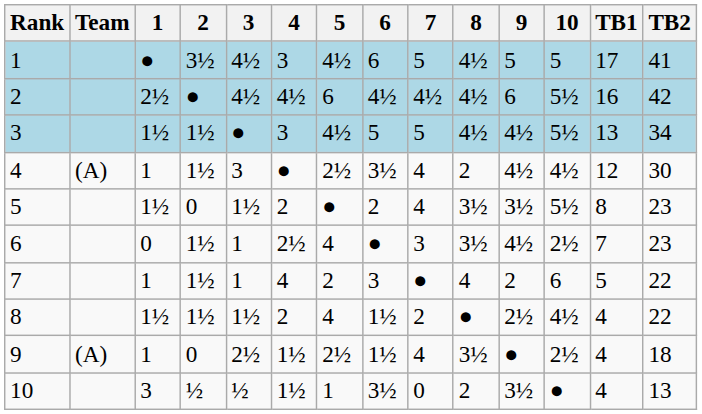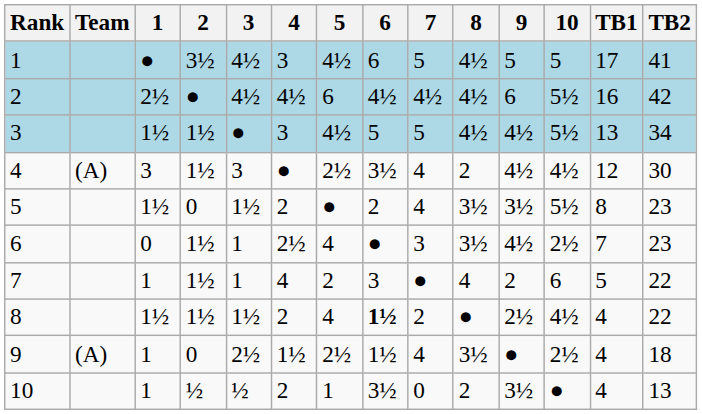(146, 170) 1 -> (146, 170) 3
(382, 317) normal -> (382, 317) bold
(146, 390) 3 -> (146, 390) 1
(291, 390) 1½ -> (282, 390) 2
